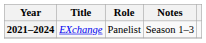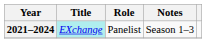(81, 29) no background -> (81, 29) paleturquoise background
